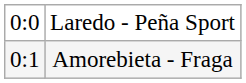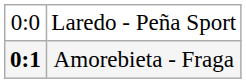(25, 59) normal -> (25, 59) bold
